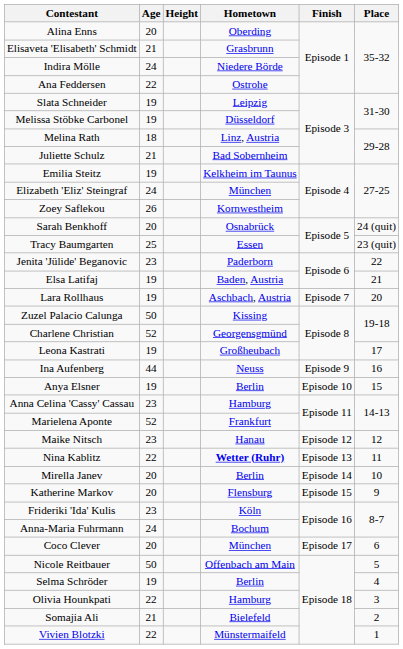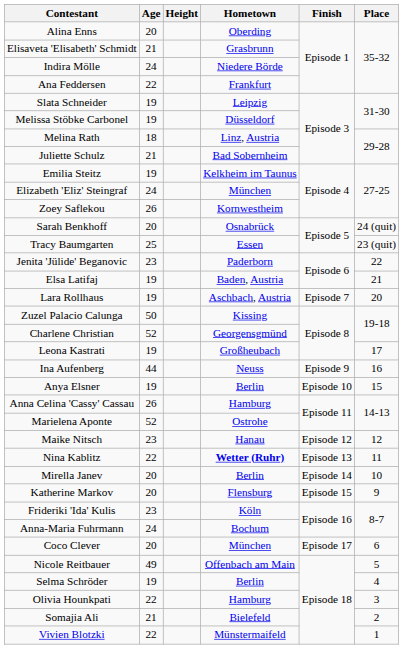(250, 84) Ostrohe -> (250, 84) Frankfurt
(151, 404) 23 -> (151, 404) 26
(250, 421) Frankfurt -> (250, 421) Ostrohe
(151, 564) 50 -> (151, 564) 49
